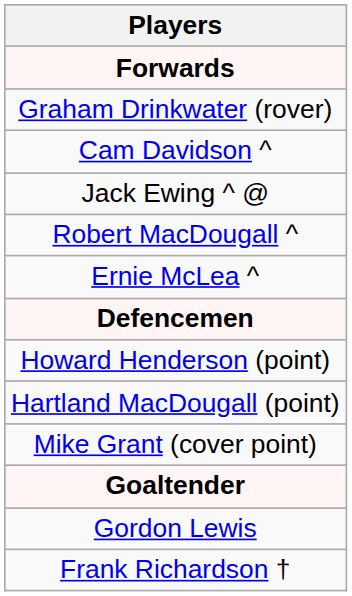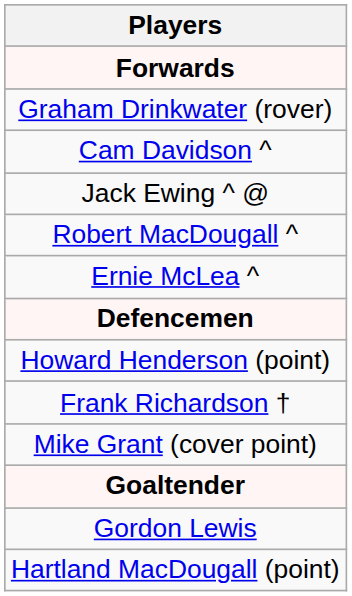(175, 402) Hartland MacDougall (point) -> (175, 402) Frank Richardson †
(175, 569) Frank Richardson † -> (175, 569) Hartland MacDougall (point)
